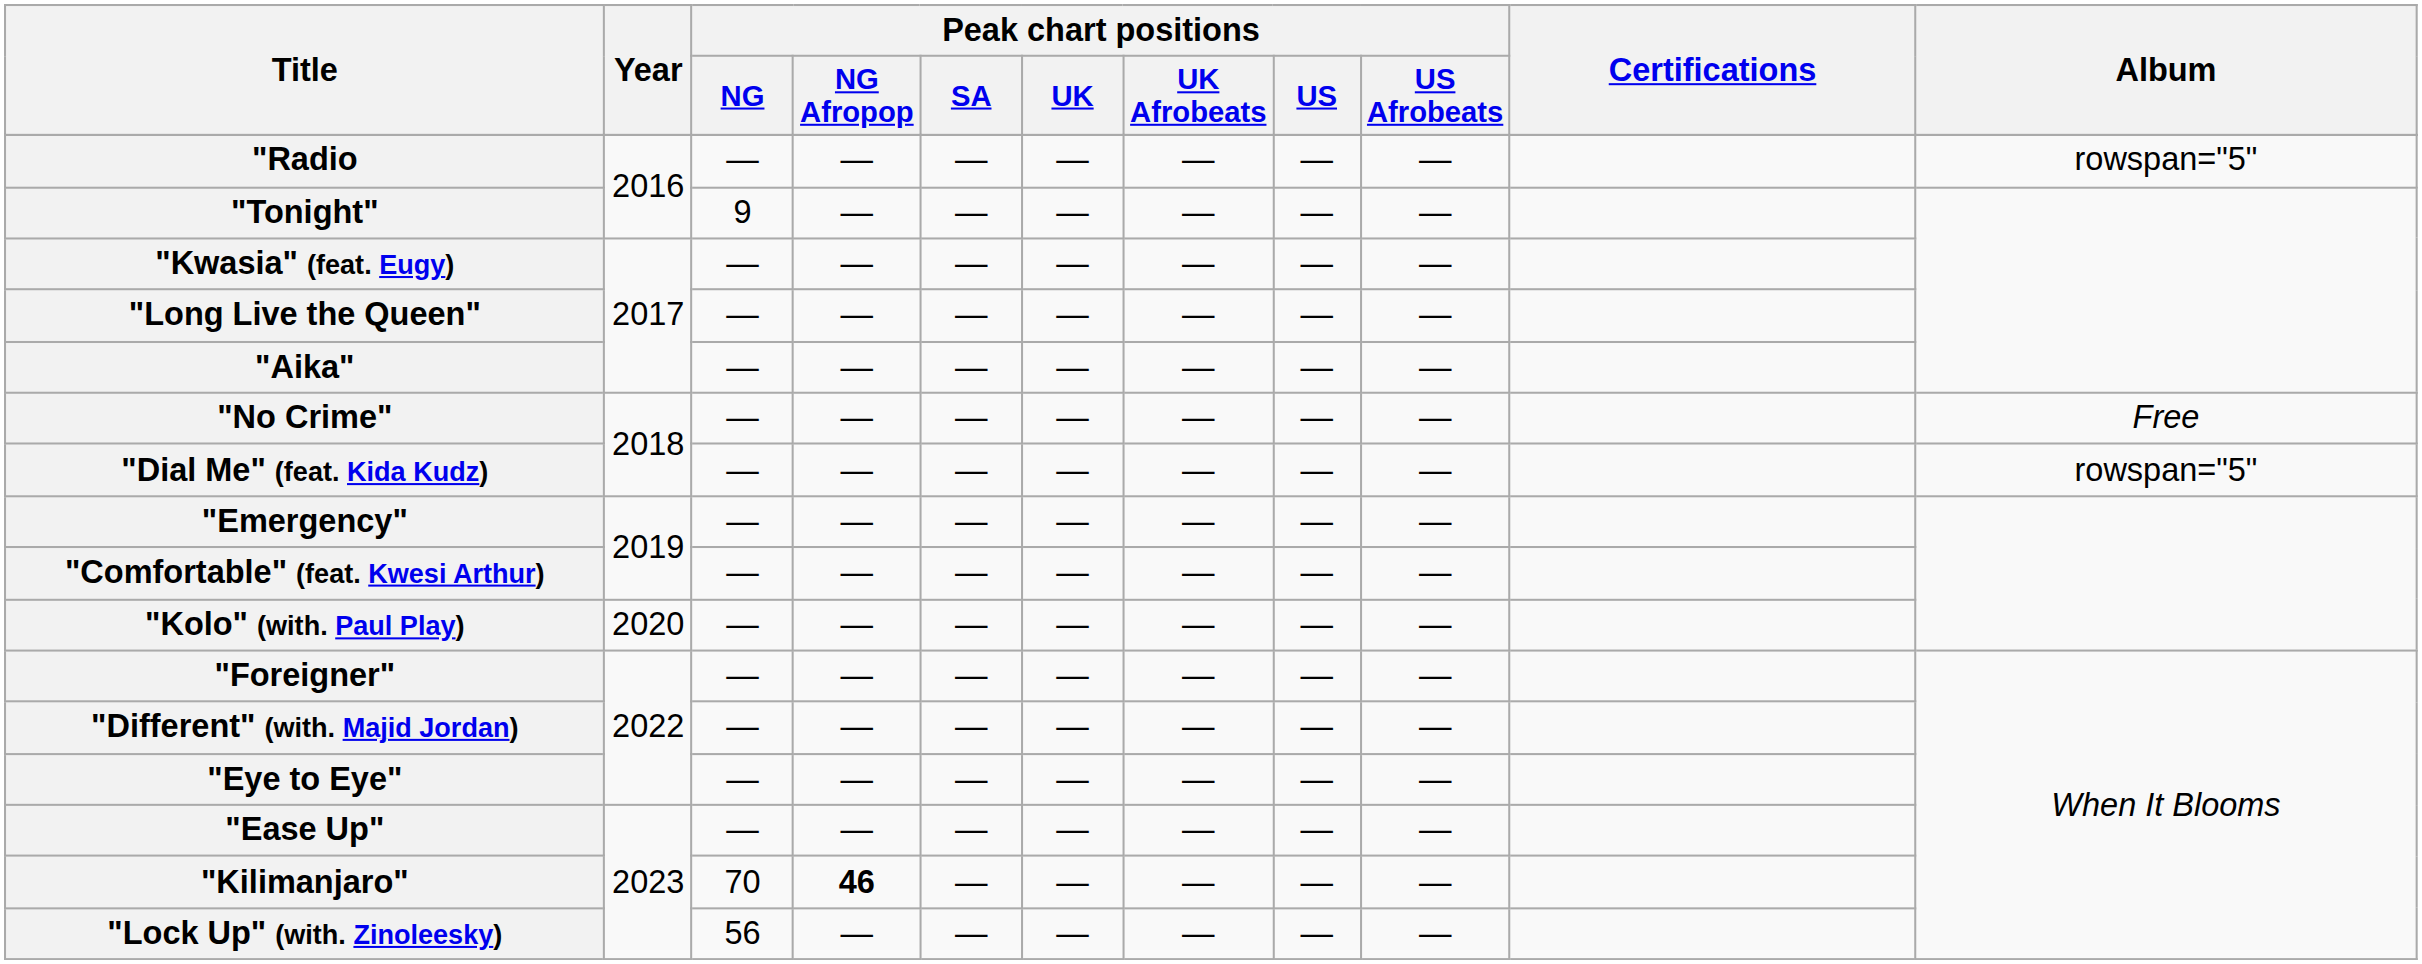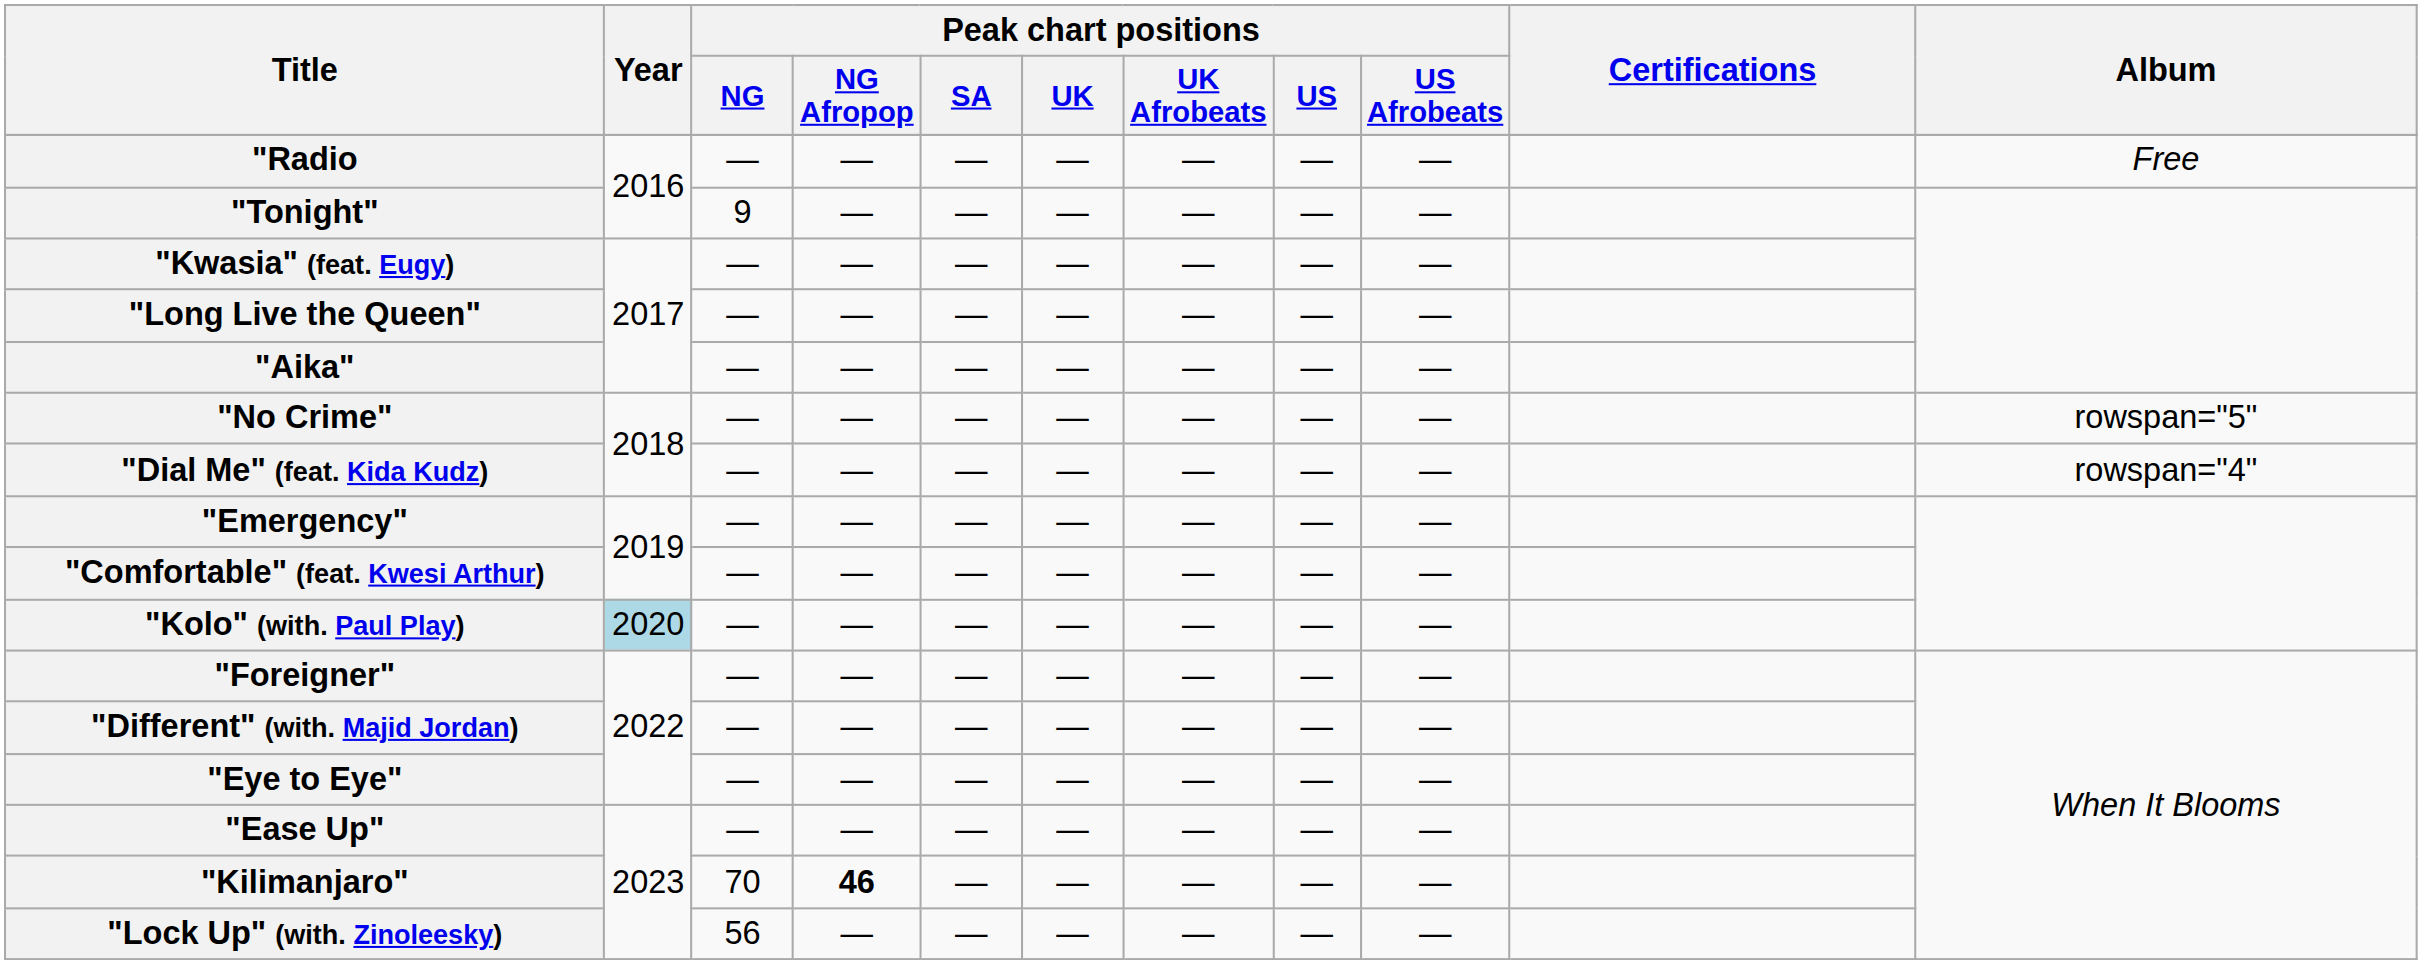(2166, 160) rowspan="5" -> (2166, 160) Free
(2166, 417) Free -> (2166, 417) rowspan="5"
(2166, 469) rowspan="5" -> (2166, 469) rowspan="4"
(648, 624) no background -> (648, 624) lightblue background
